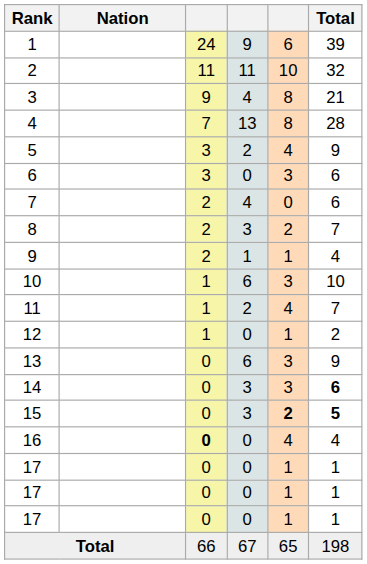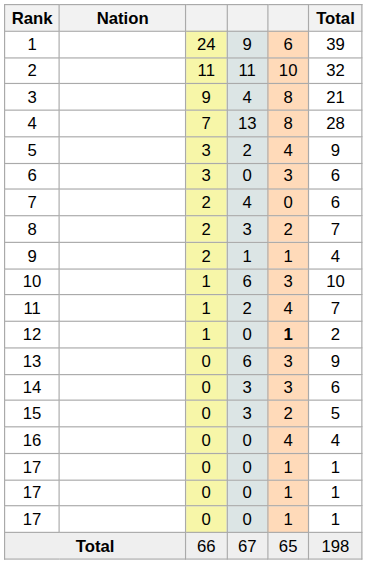(288, 335) normal -> (288, 335) bold
(335, 388) bold -> (335, 388) normal
(288, 414) bold -> (288, 414) normal
(335, 414) bold -> (335, 414) normal
(206, 440) bold -> (206, 440) normal
